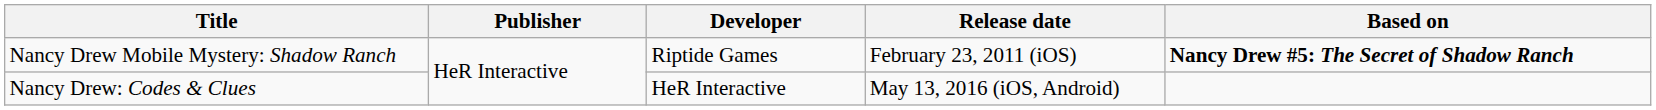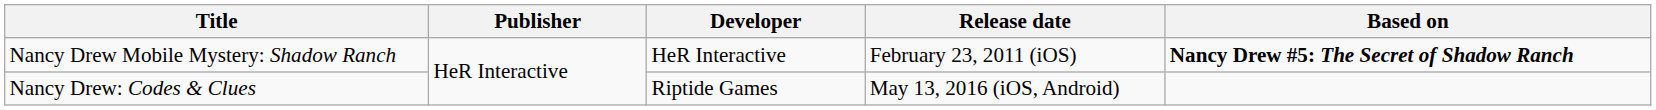(715, 54) Riptide Games -> (719, 54) HeR Interactive
(719, 88) HeR Interactive -> (715, 88) Riptide Games
